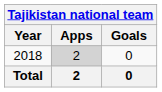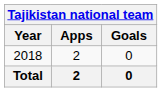(76, 55) lightgrey background -> (76, 55) no background
